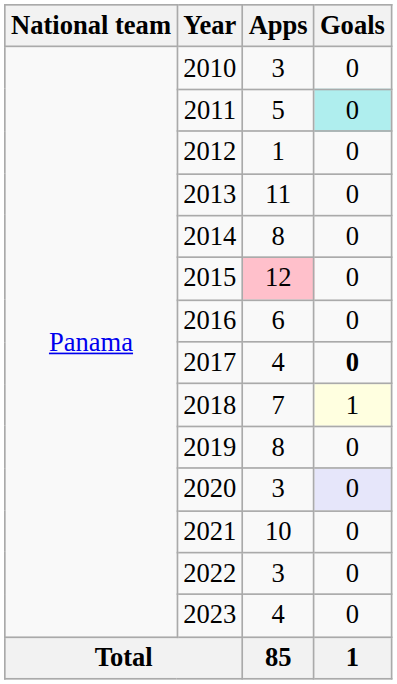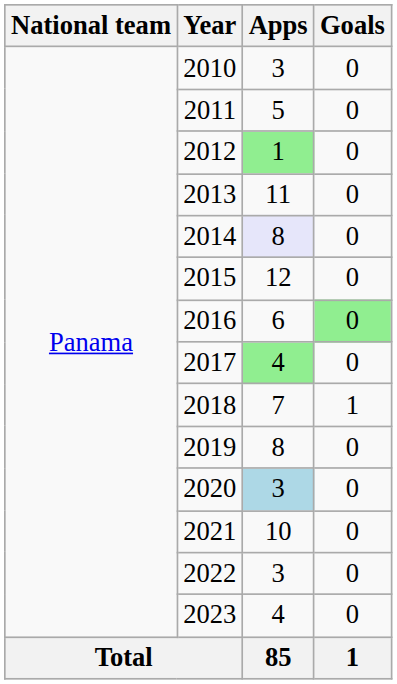(352, 109) paleturquoise background -> (352, 109) no background
(278, 151) no background -> (278, 151) lightgreen background
(278, 236) no background -> (278, 236) lavender background
(278, 278) pink background -> (278, 278) no background
(352, 320) no background -> (352, 320) lightgreen background
(278, 362) no background -> (278, 362) lightgreen background
(352, 362) bold -> (352, 362) normal
(352, 404) lightyellow background -> (352, 404) no background
(278, 488) no background -> (278, 488) lightblue background
(352, 488) lavender background -> (352, 488) no background
